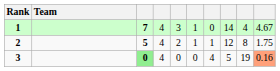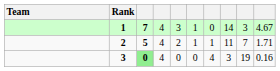columns swapped: (18, 12) <-> (45, 12)
(245, 27) 4 -> (245, 27) 3
(229, 43) 12 -> (229, 43) 11
(245, 43) 8 -> (245, 43) 7
(264, 43) 1.75 -> (264, 43) 1.71
(229, 58) 5 -> (229, 58) 3
(264, 58) lightsalmon background -> (264, 58) no background
